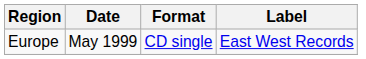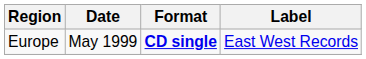(179, 41) normal -> (181, 41) bold
